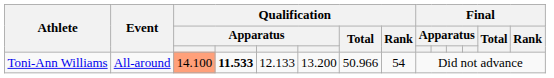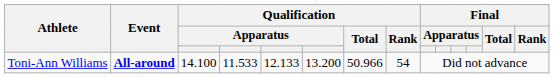(142, 62) normal -> (144, 62) bold
(194, 62) lightsalmon background -> (199, 62) no background
(236, 62) bold -> (240, 62) normal
